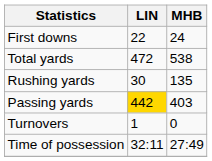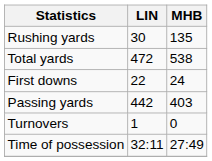rows swapped: (42, 37) <-> (51, 80)
(142, 102) gold background -> (142, 102) no background
